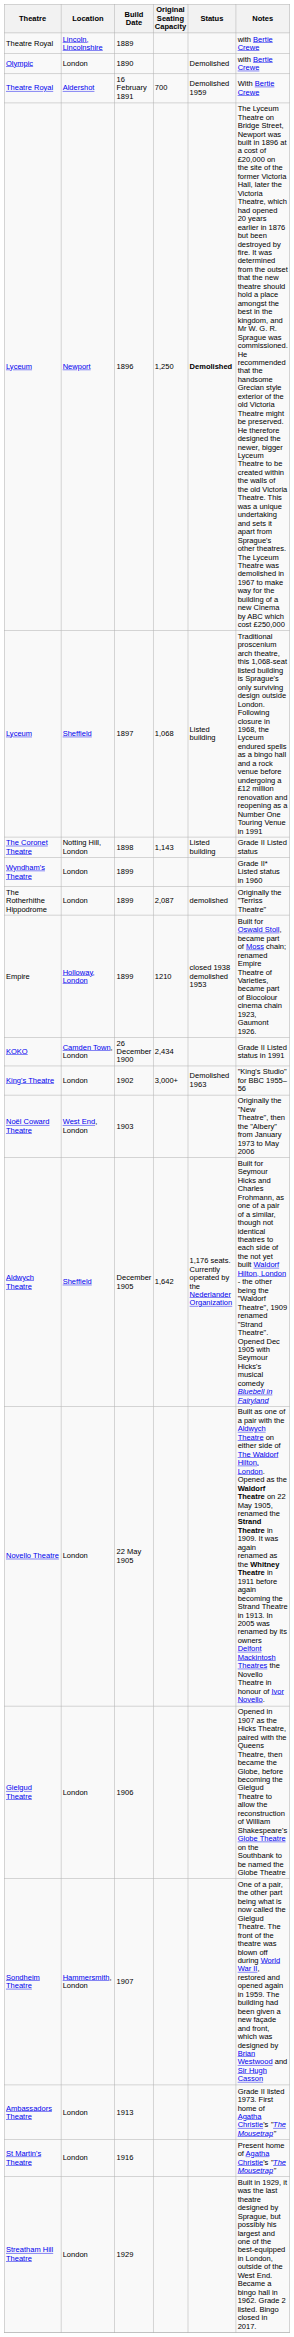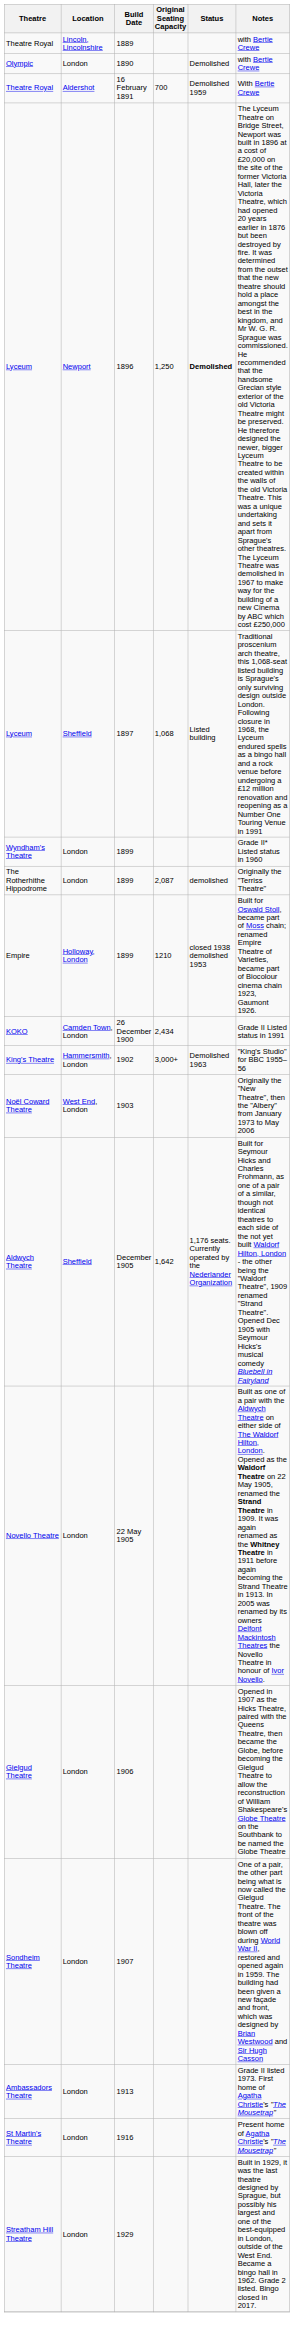- row: (27, 847)
(75, 1080) London -> (87, 1060) Hammersmith, London
(87, 1982) Hammersmith, London -> (75, 1961) London
